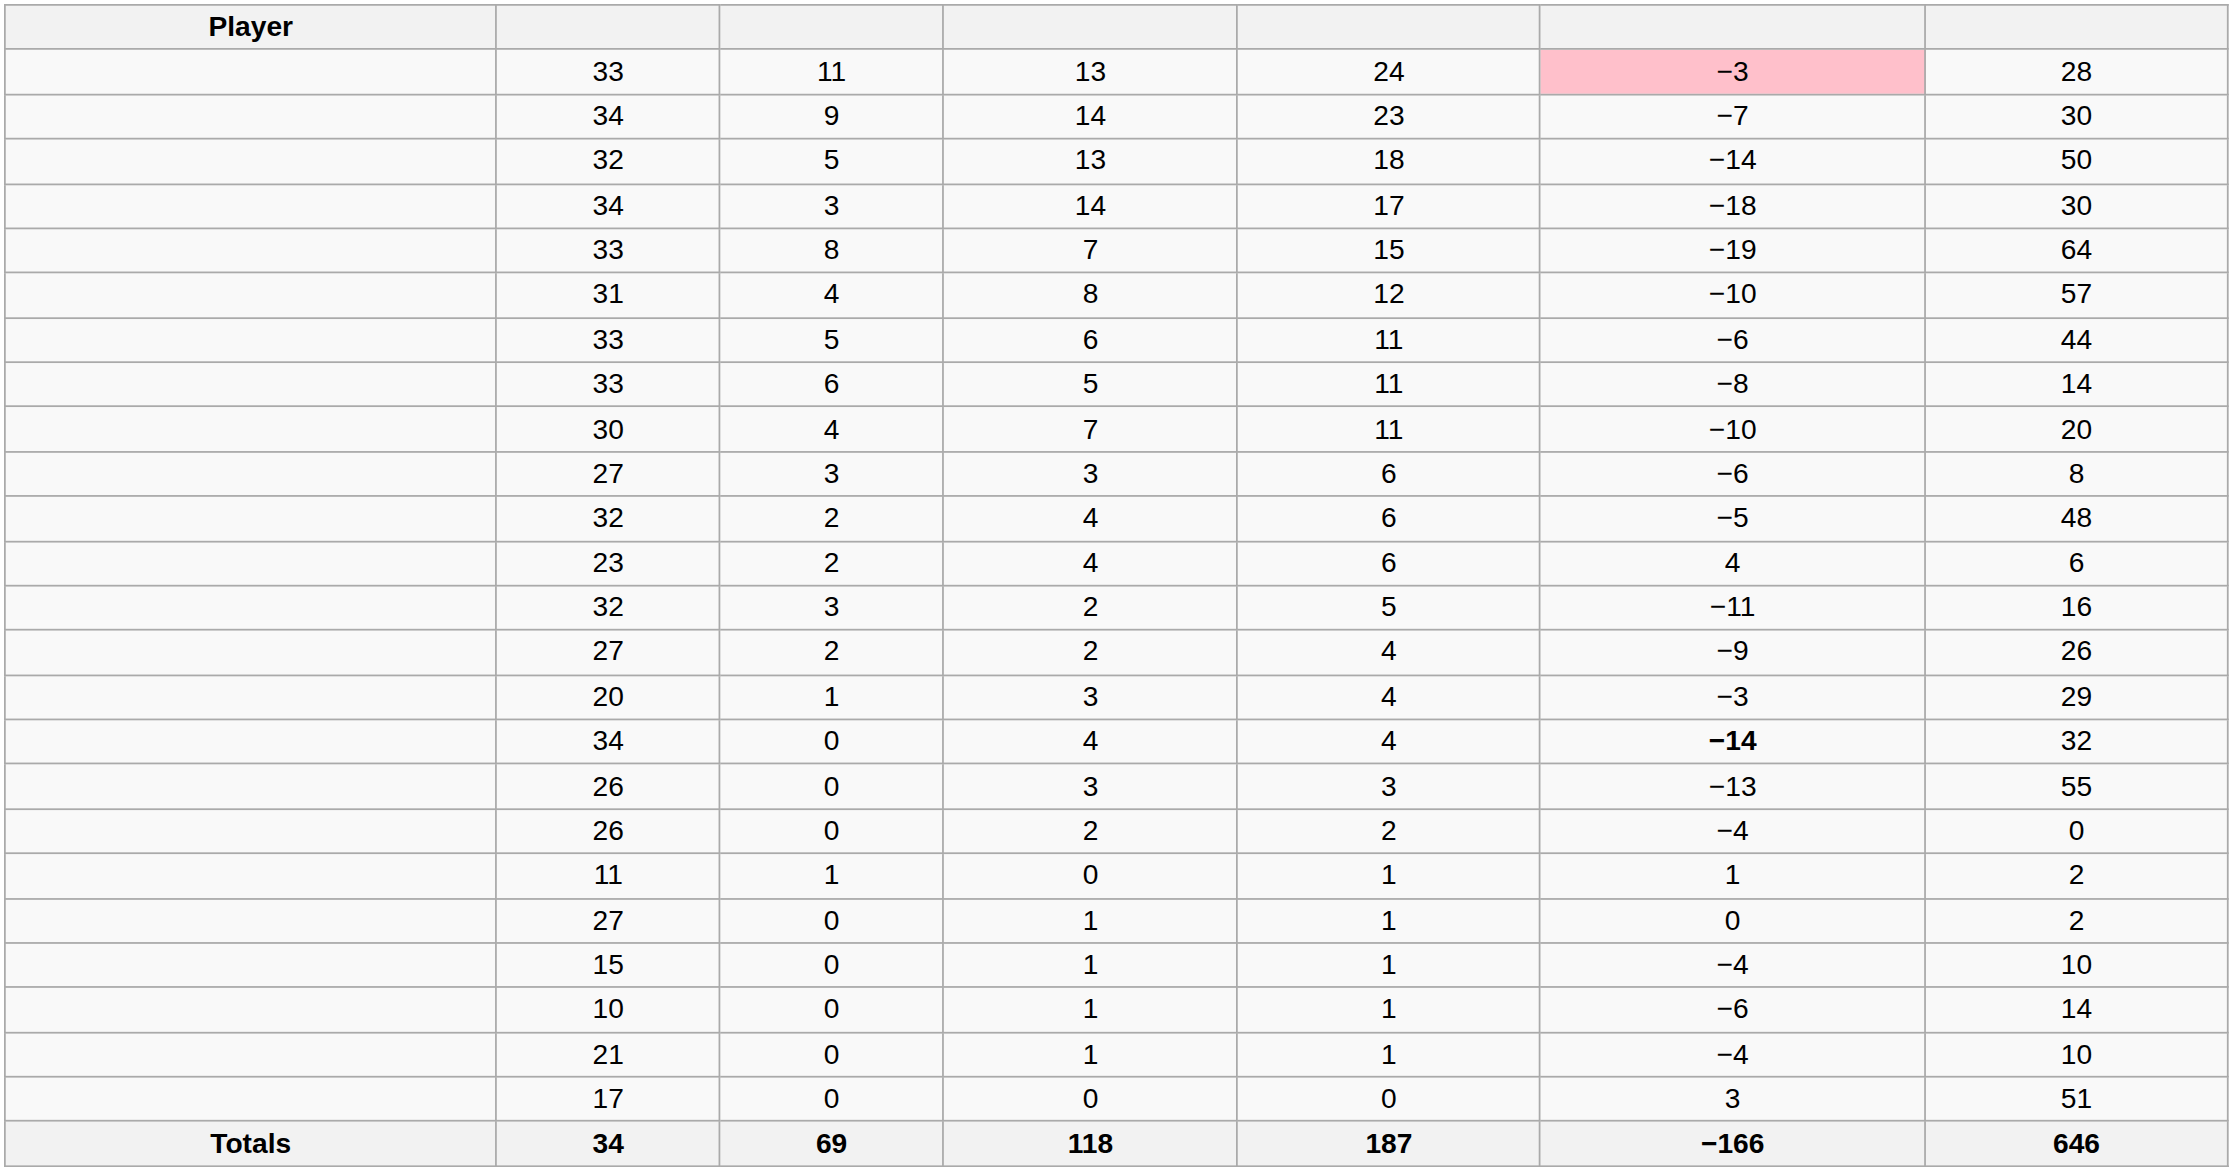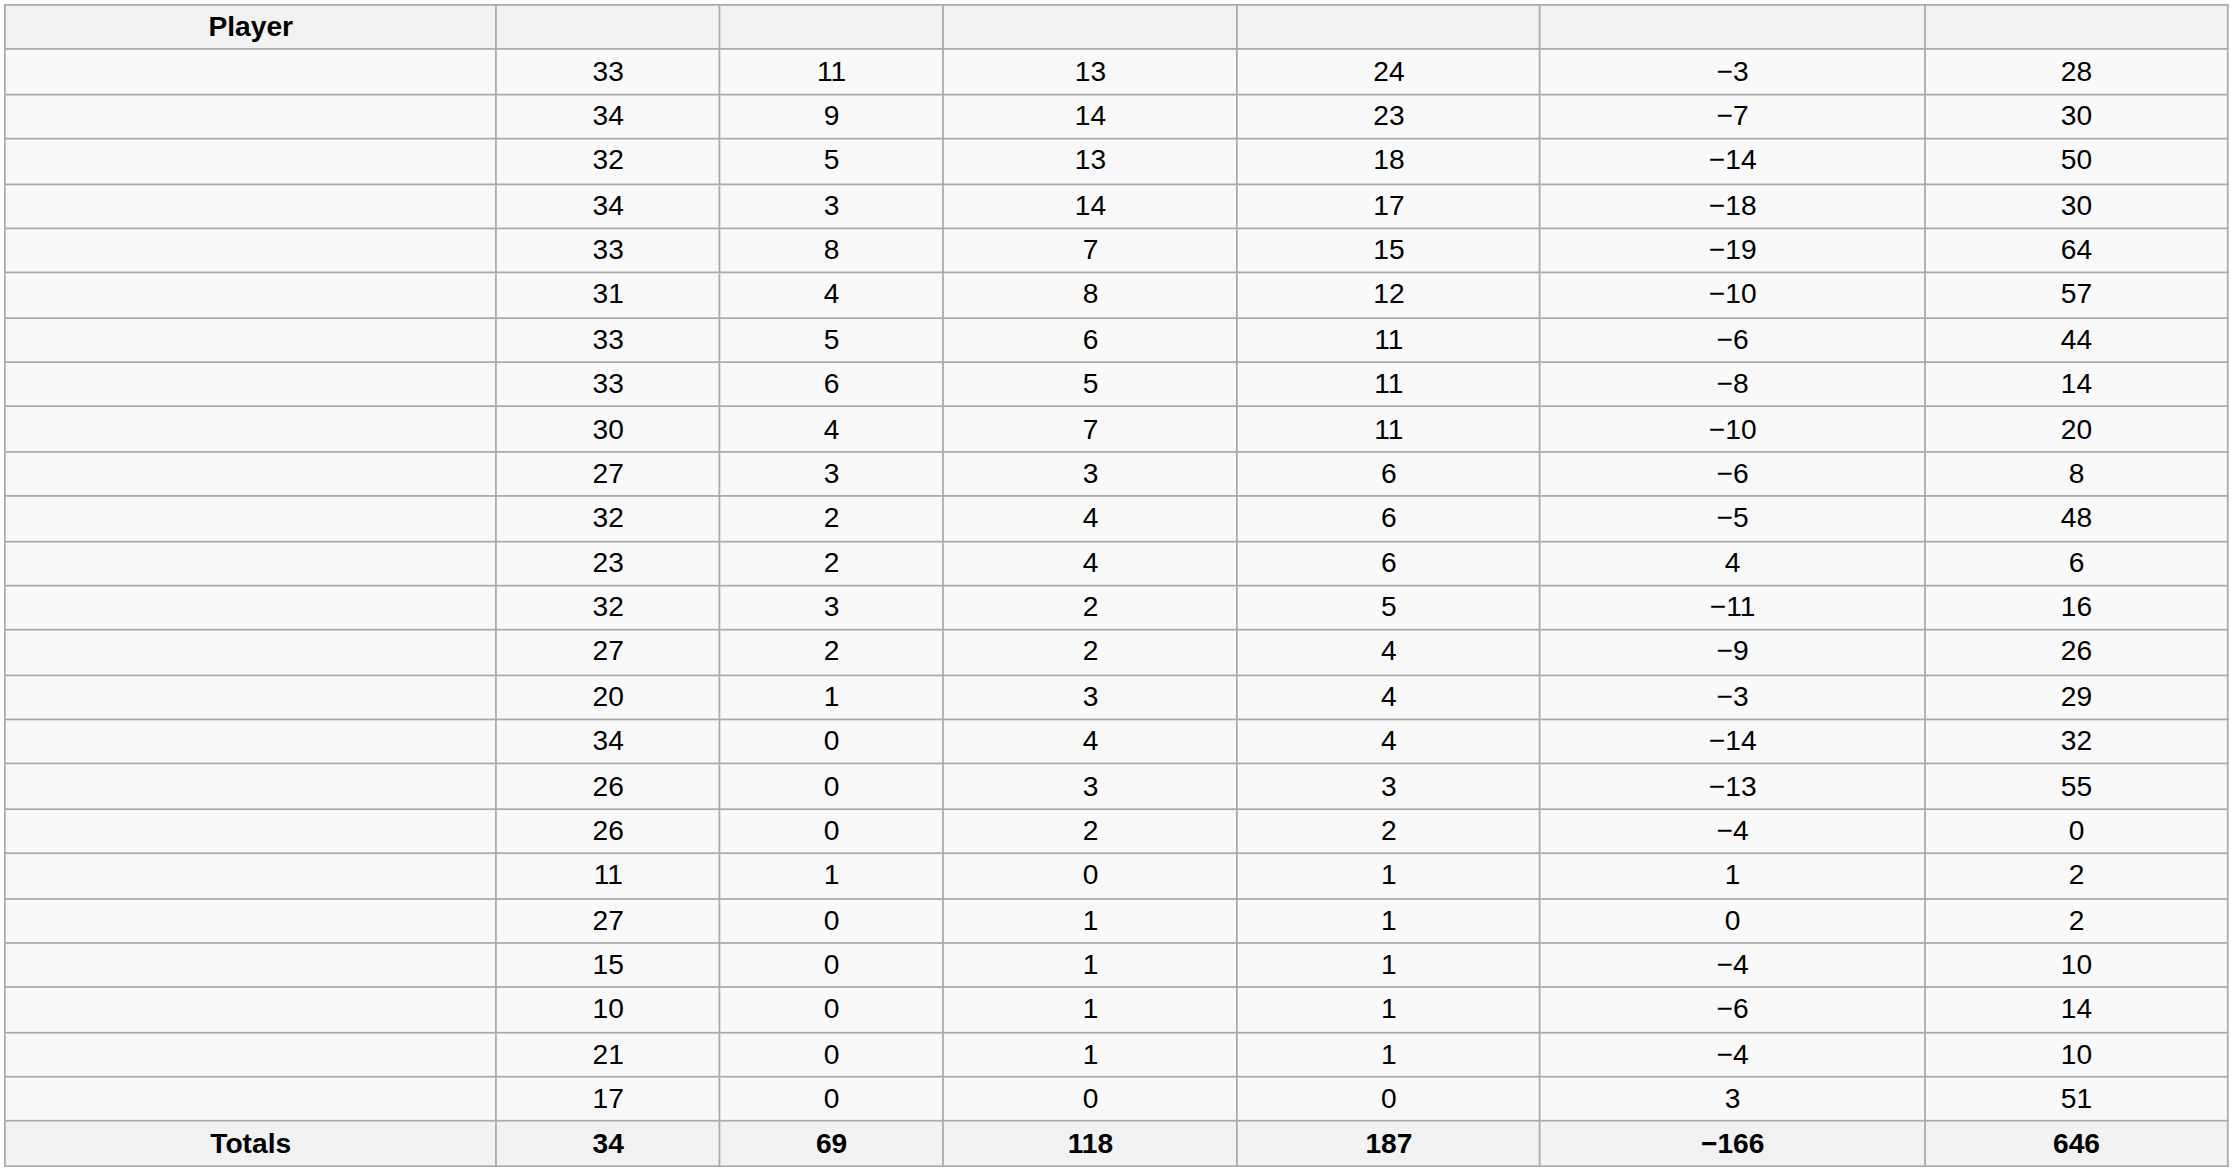(1733, 71) pink background -> (1733, 71) no background
(1733, 741) bold -> (1733, 741) normal
